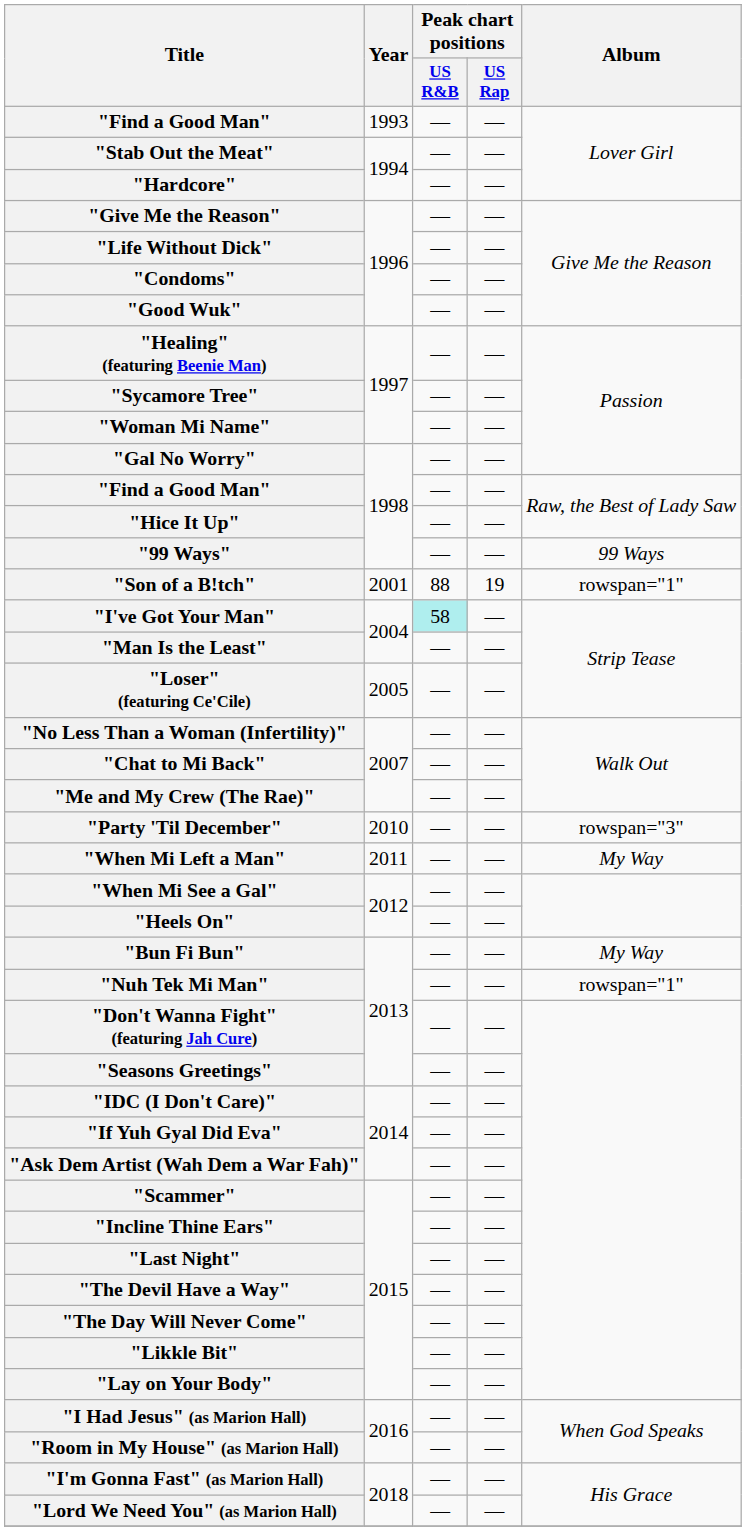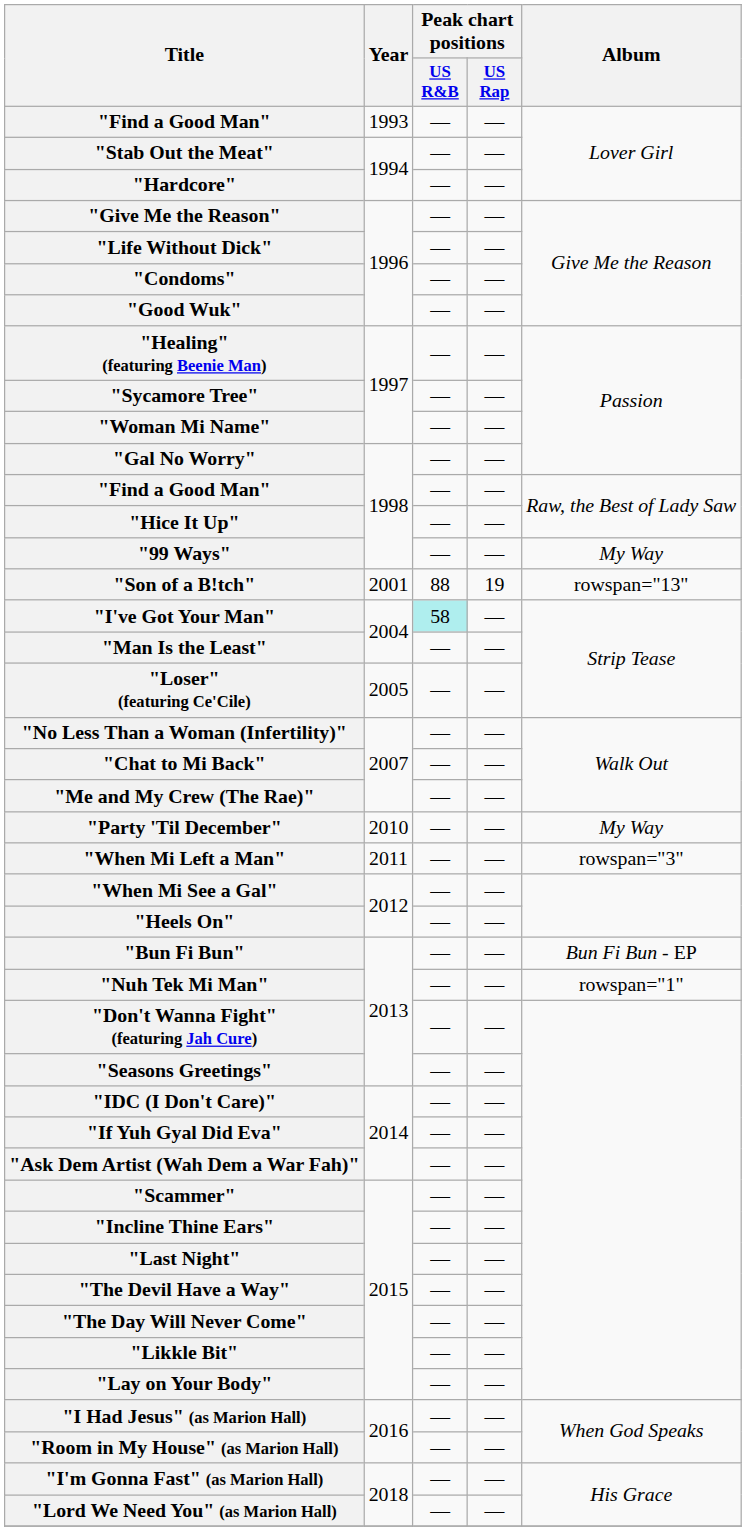(631, 553) 99 Ways -> (631, 553) My Way
(631, 584) rowspan="1" -> (631, 584) rowspan="13"
(631, 827) rowspan="3" -> (631, 827) My Way
(631, 858) My Way -> (631, 858) rowspan="3"
(631, 952) My Way -> (631, 952) Bun Fi Bun - EP
